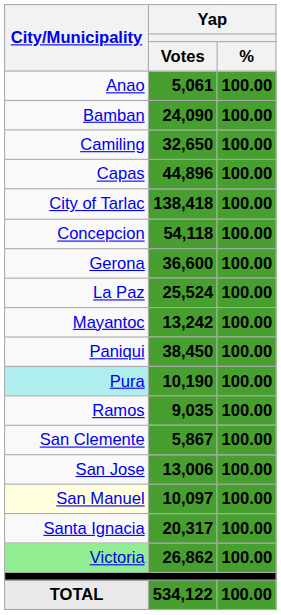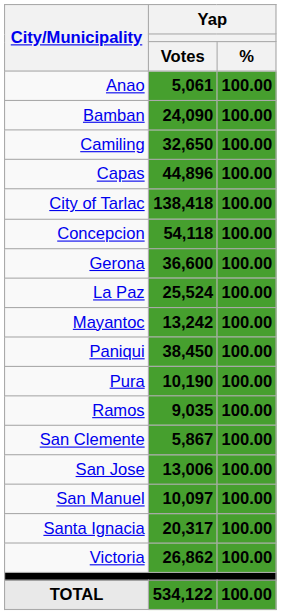(127, 381) paleturquoise background -> (127, 381) no background
(100, 499) lightyellow background -> (100, 499) no background
(117, 558) lightgreen background -> (117, 558) no background
